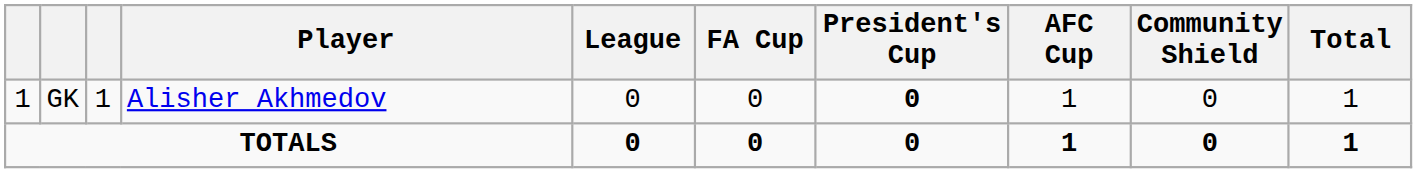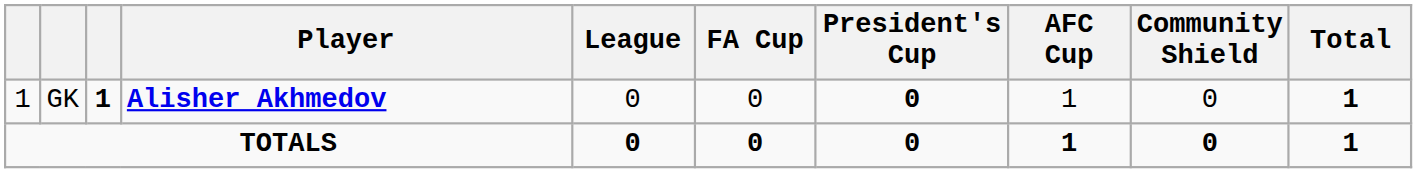(103, 102) normal -> (103, 102) bold
(257, 102) normal -> (257, 102) bold
(1351, 102) normal -> (1351, 102) bold
